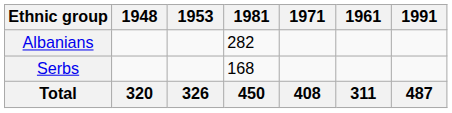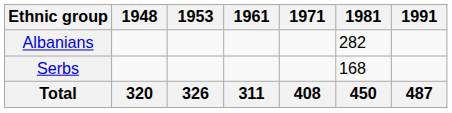columns swapped: (363, 17) <-> (251, 17)
